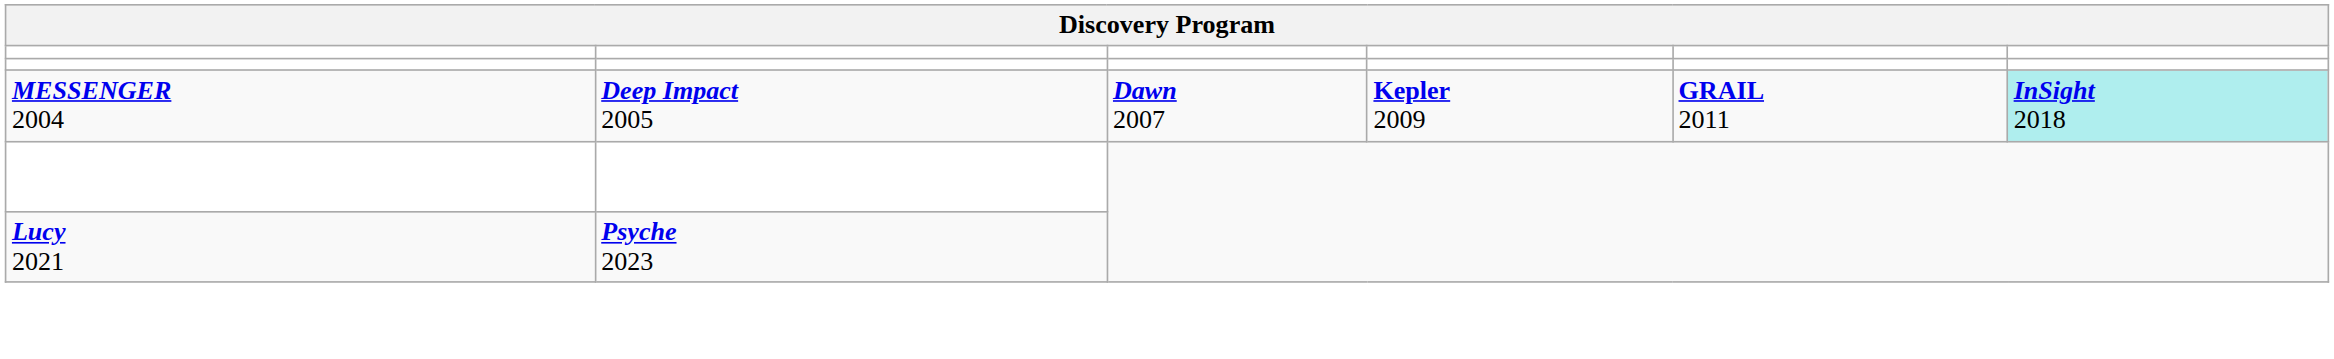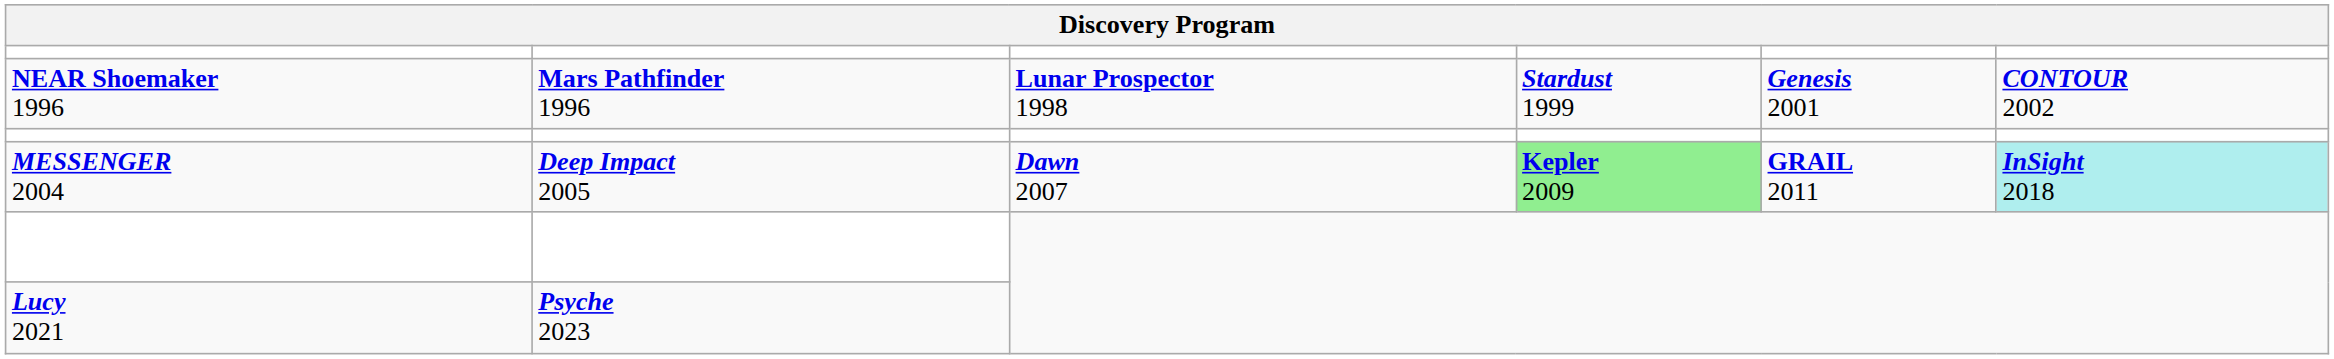+ row: (115, 93)
(1412, 105) no background -> (1560, 175) lightgreen background
